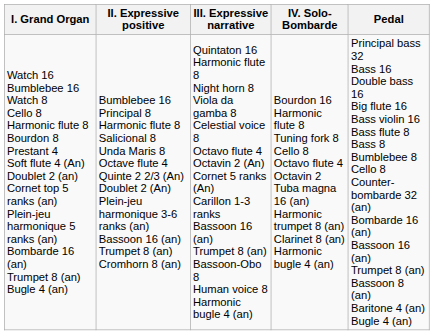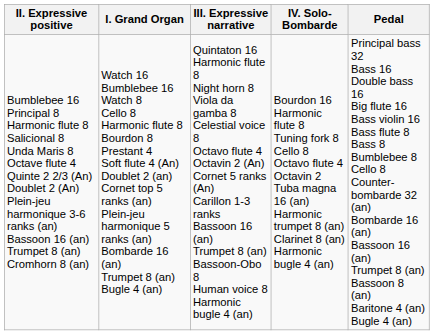columns swapped: (50, 19) <-> (143, 19)
